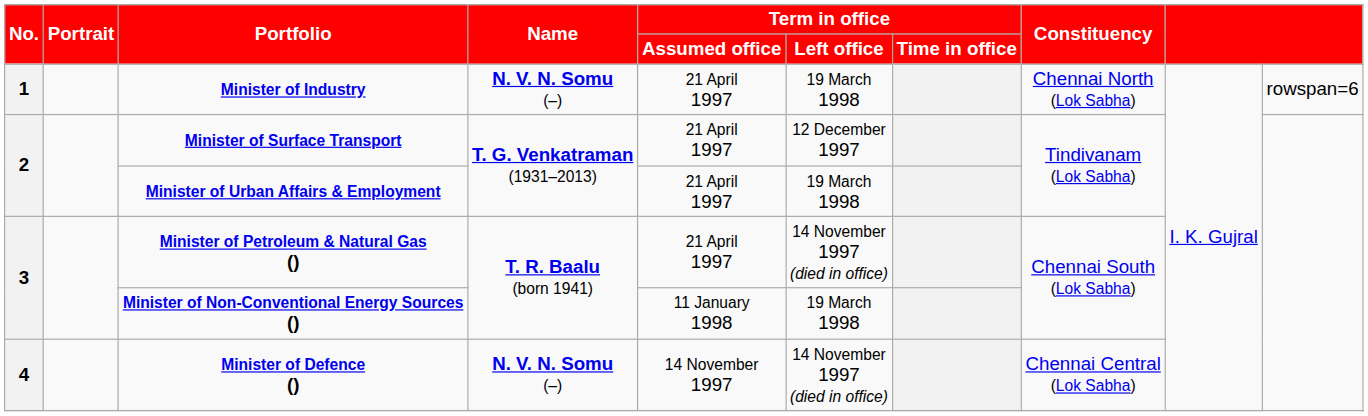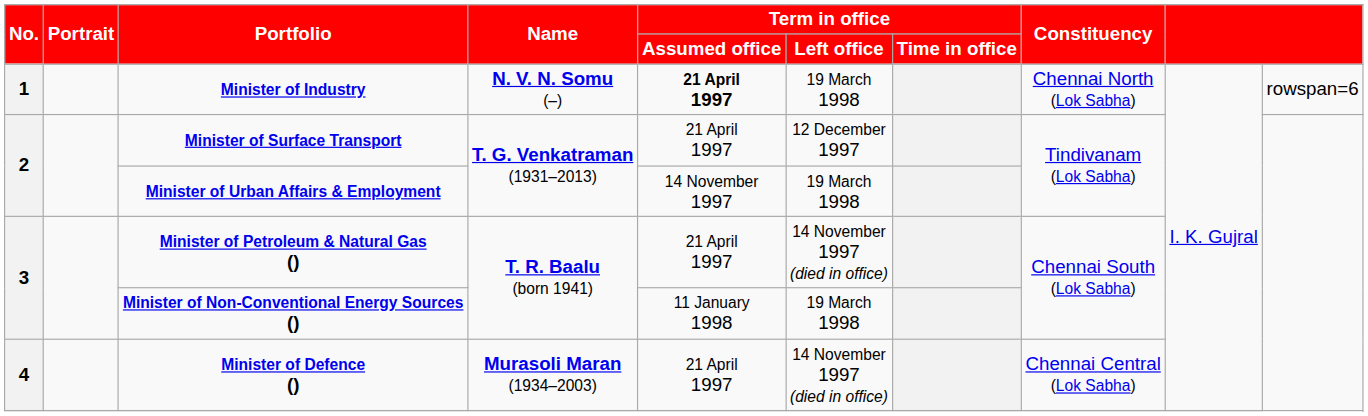(712, 90) normal -> (712, 89) bold
(712, 191) 21 April 1997 -> (712, 191) 14 November 1997
(553, 374) N. V. N. Somu (–) -> (553, 374) Murasoli Maran (1934–2003)
(712, 375) 14 November 1997 -> (712, 375) 21 April 1997
